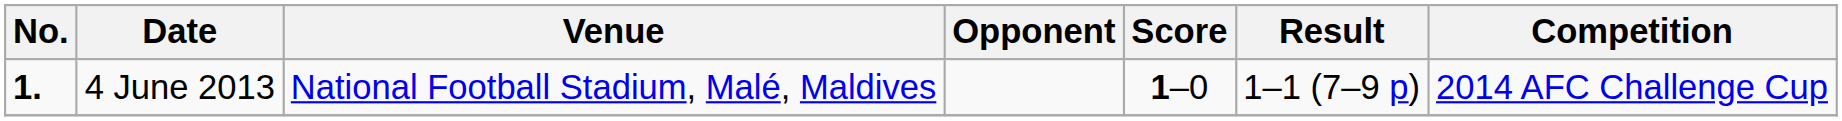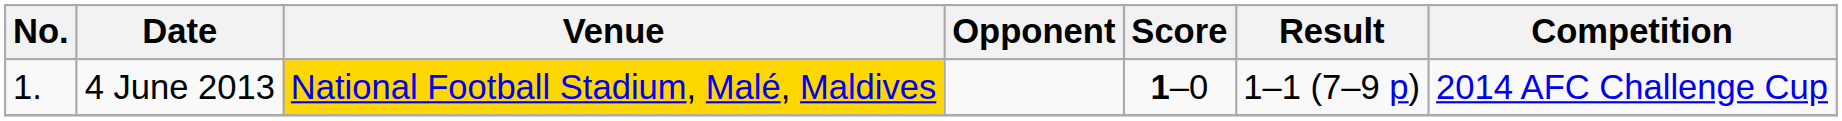(27, 86) bold -> (27, 86) normal
(614, 86) no background -> (614, 86) gold background
